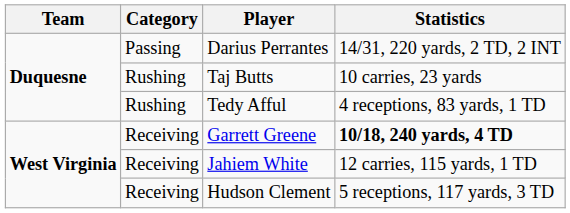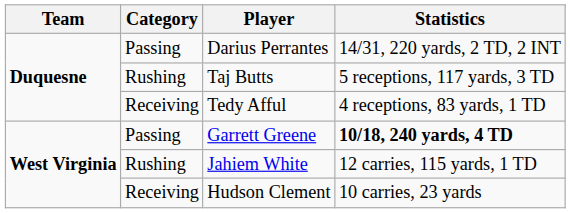(410, 77) 10 carries, 23 yards -> (447, 77) 5 receptions, 117 yards, 3 TD
(155, 105) Rushing -> (162, 105) Receiving
(162, 134) Receiving -> (153, 134) Passing
(162, 163) Receiving -> (155, 163) Rushing
(447, 192) 5 receptions, 117 yards, 3 TD -> (410, 192) 10 carries, 23 yards
